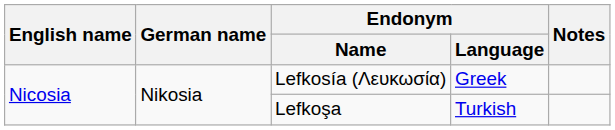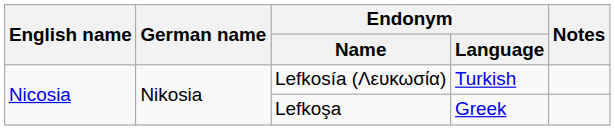(481, 79) Greek -> (486, 79) Turkish
(486, 109) Turkish -> (481, 109) Greek
